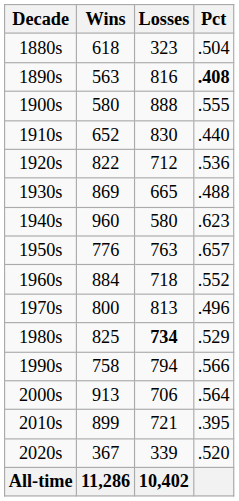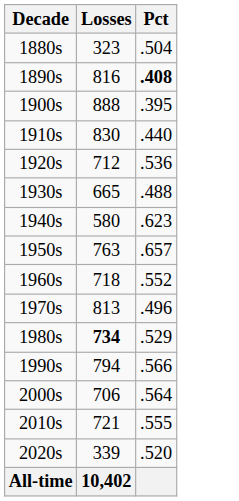- column: (106, 18)
(214, 105) .555 -> (156, 105) .395
(214, 423) .395 -> (156, 423) .555
